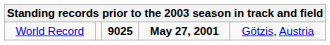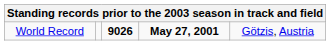(120, 31) 9025 -> (120, 31) 9026
